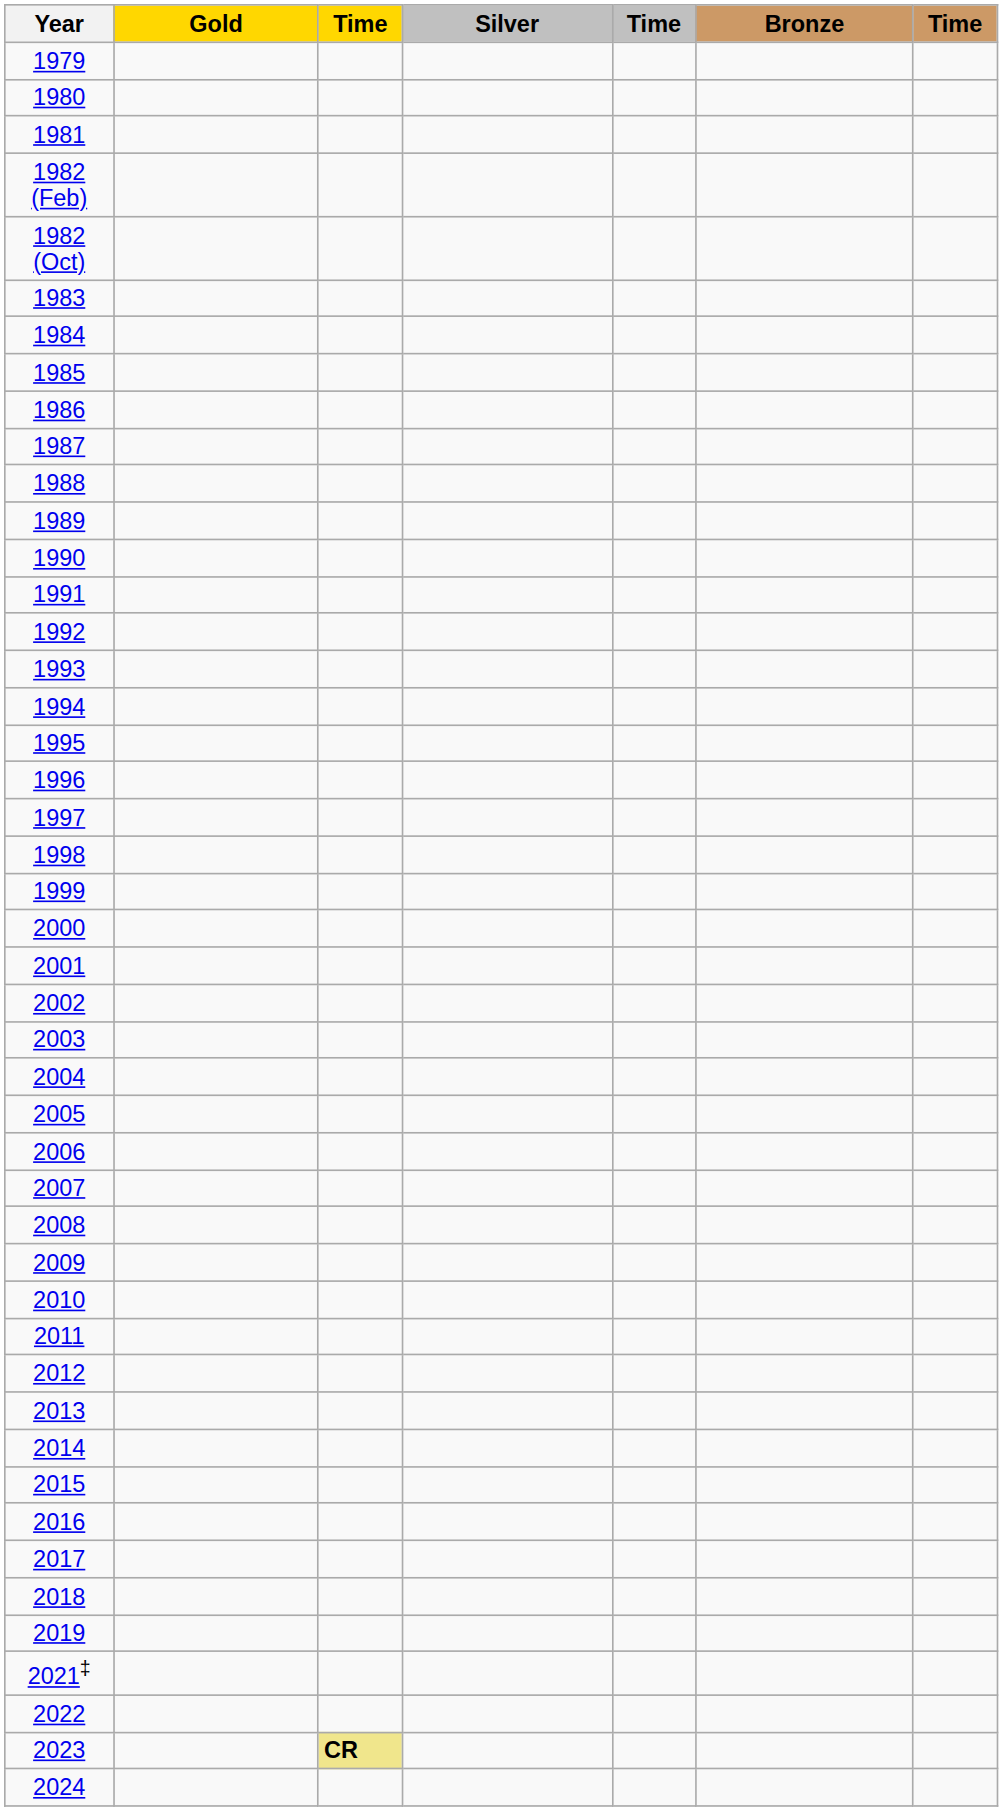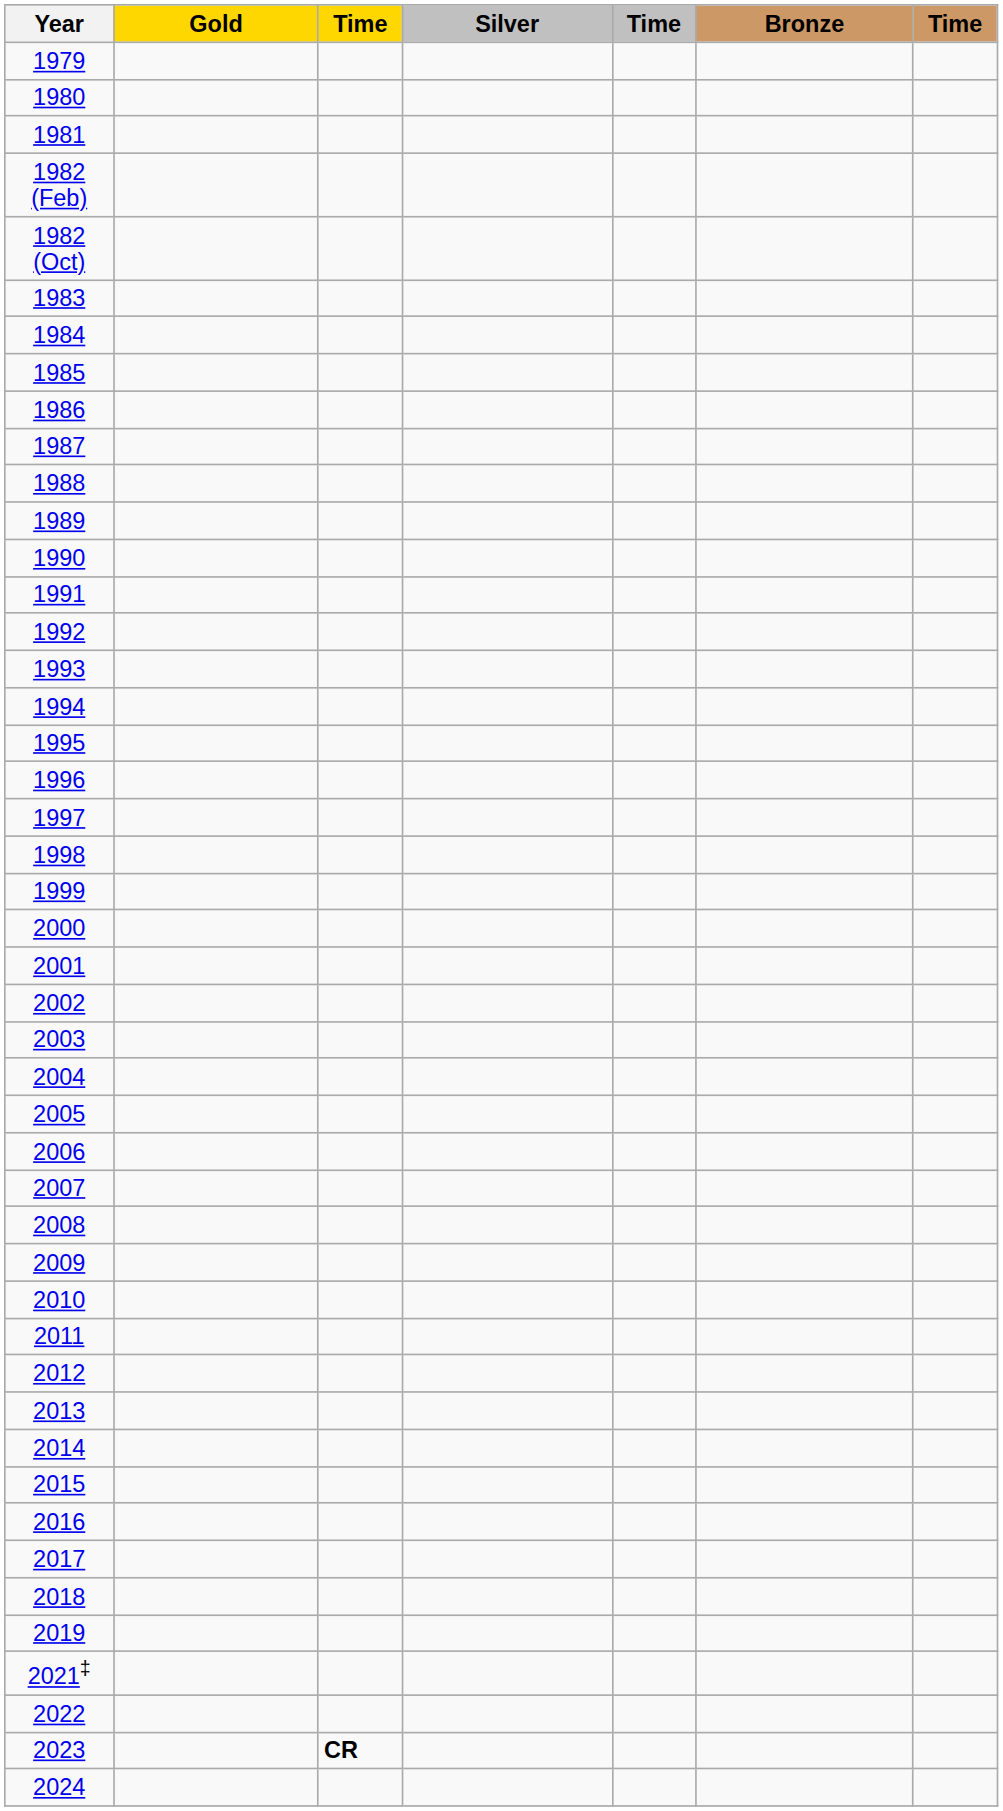(341, 1751) khaki background -> (341, 1751) no background
